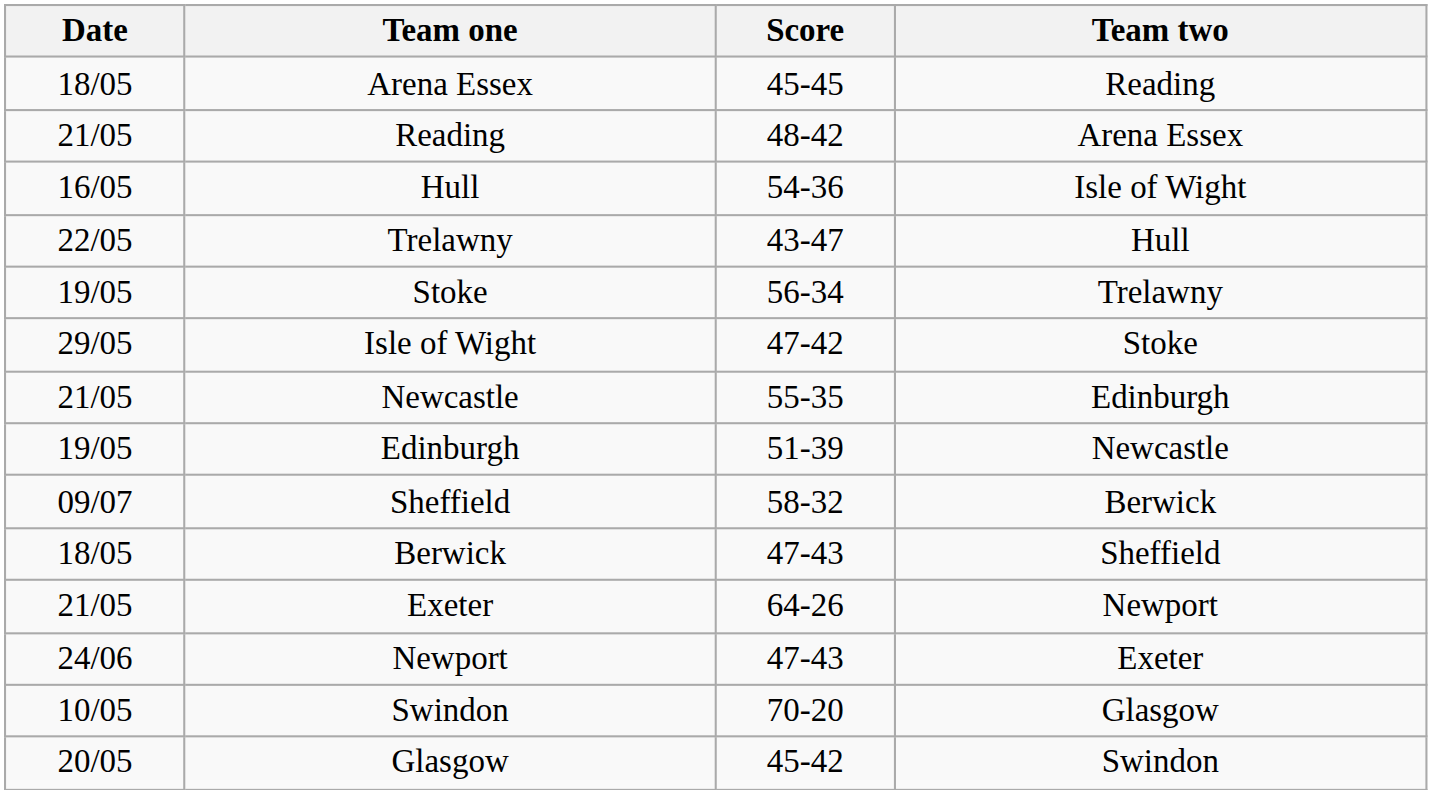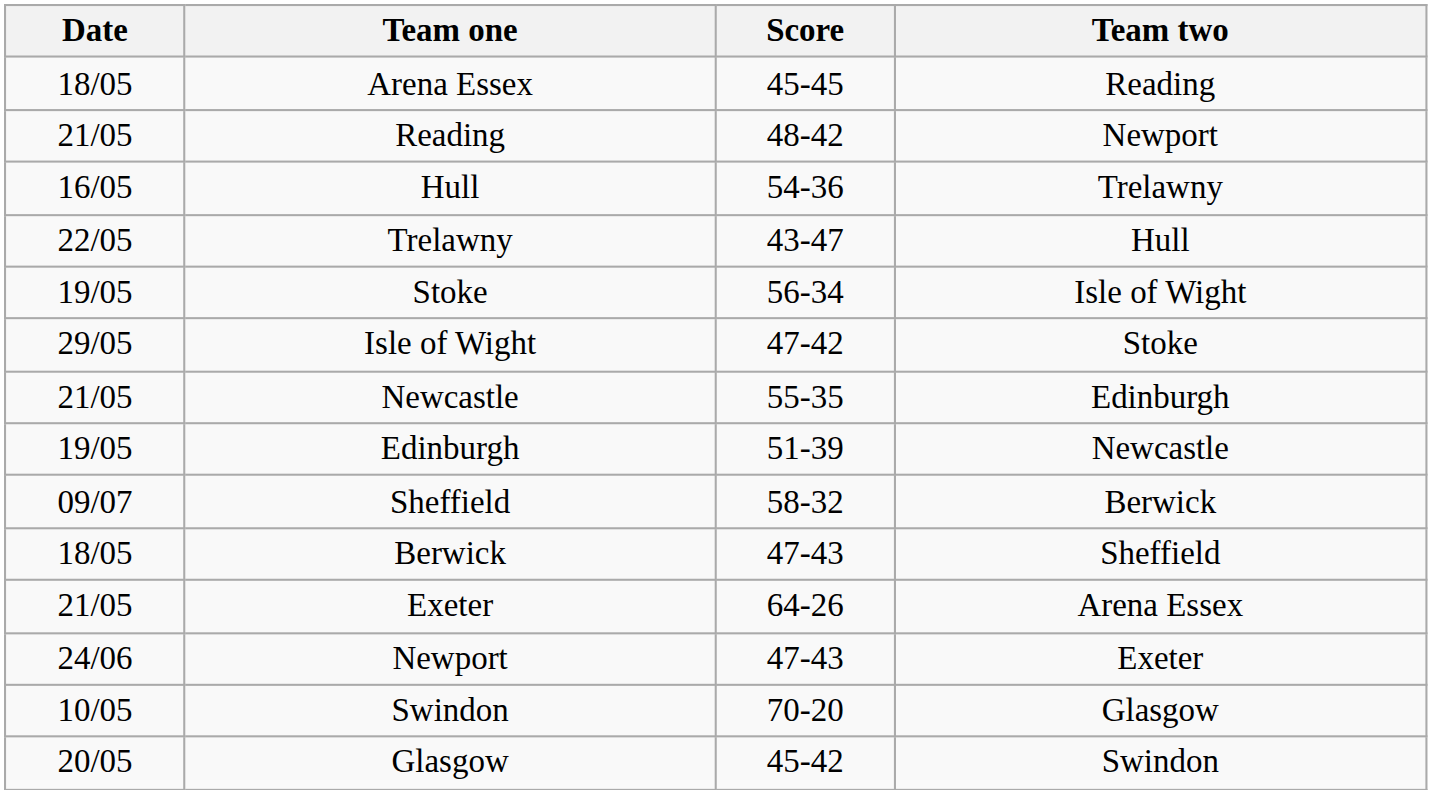(1160, 135) Arena Essex -> (1160, 135) Newport
(1160, 187) Isle of Wight -> (1160, 187) Trelawny
(1160, 291) Trelawny -> (1160, 291) Isle of Wight
(1160, 605) Newport -> (1160, 605) Arena Essex
